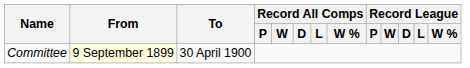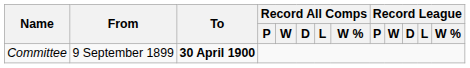(123, 53) lightyellow background -> (123, 53) no background
(215, 53) normal -> (217, 53) bold
